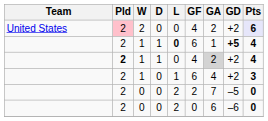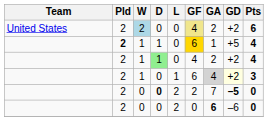(123, 28) pink background -> (123, 28) no background
(142, 28) no background -> (142, 28) lightblue background
(194, 28) no background -> (194, 28) khaki background
(253, 28) lavender background -> (253, 28) no background
(123, 44) normal -> (123, 44) bold
(176, 44) bold -> (176, 44) normal
(194, 44) no background -> (194, 44) gold background
(233, 44) bold -> (233, 44) normal
(123, 60) bold -> (123, 60) normal
(159, 60) no background -> (159, 60) lightgreen background
(214, 60) lightgrey background -> (214, 60) no background
(214, 76) no background -> (214, 76) lightgrey background
(233, 76) no background -> (233, 76) lightyellow background
(159, 92) normal -> (159, 92) bold
(233, 92) normal -> (233, 92) bold
(214, 108) normal -> (214, 108) bold
